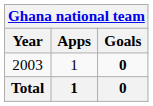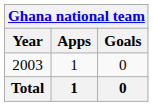(123, 64) bold -> (123, 64) normal
